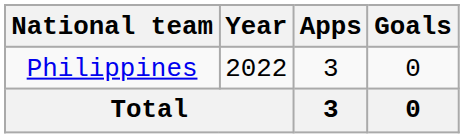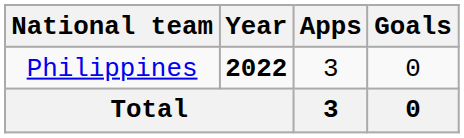(256, 68) normal -> (256, 68) bold
